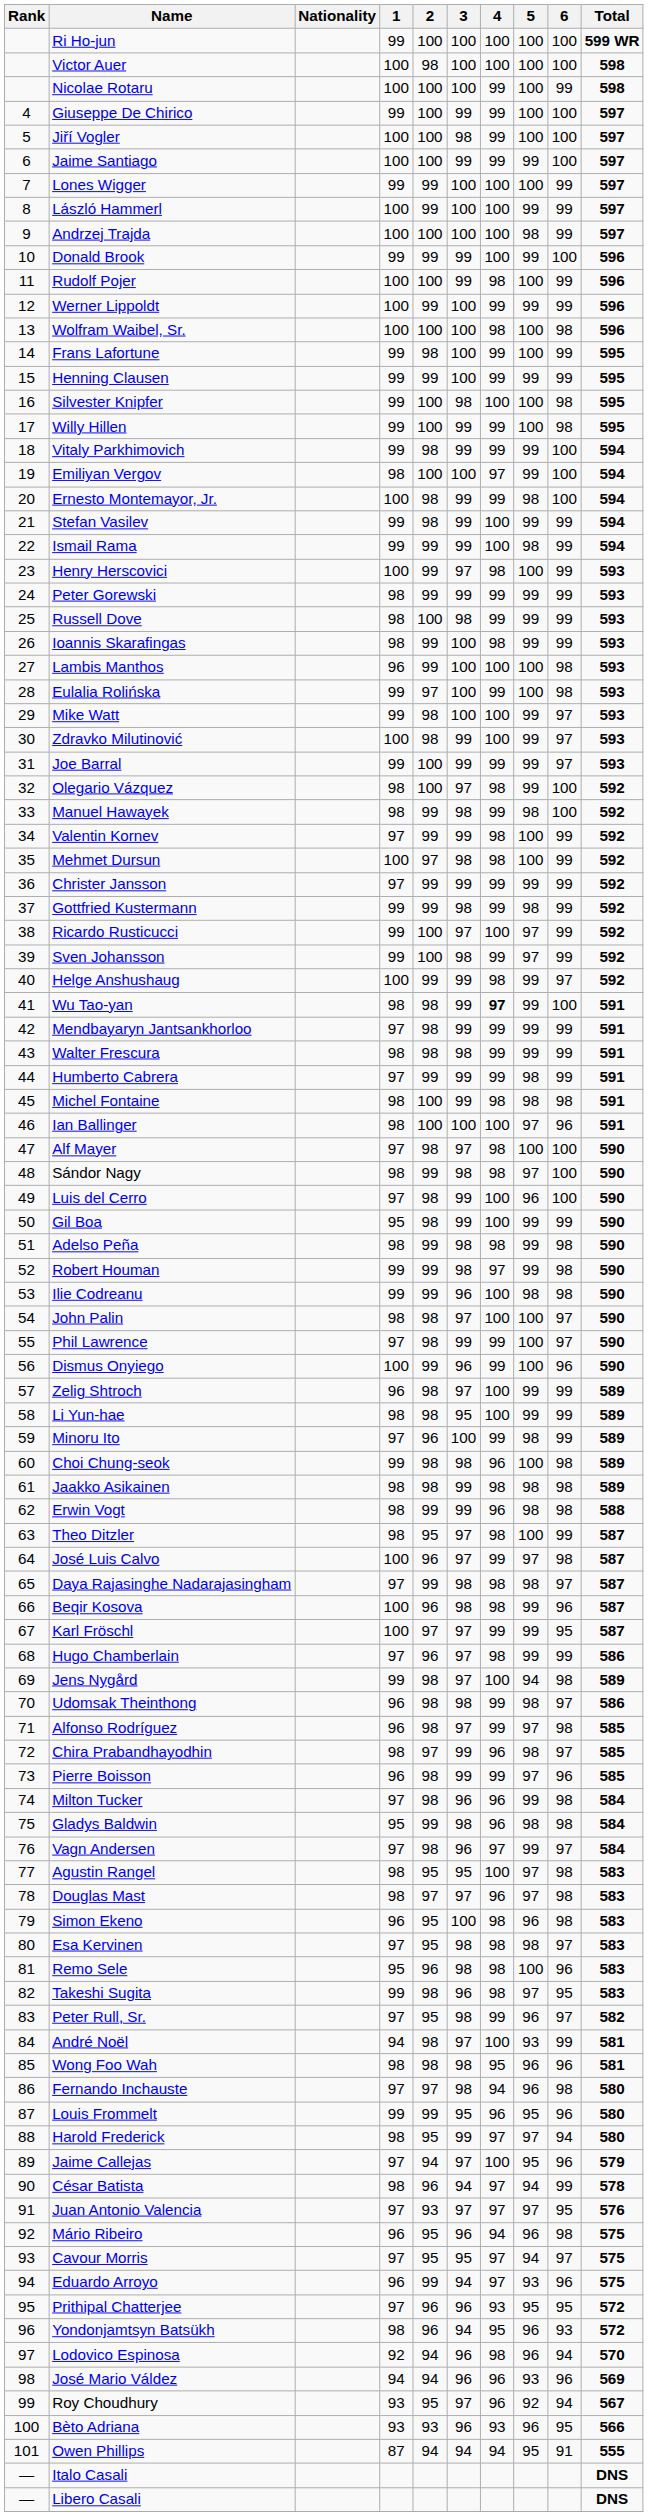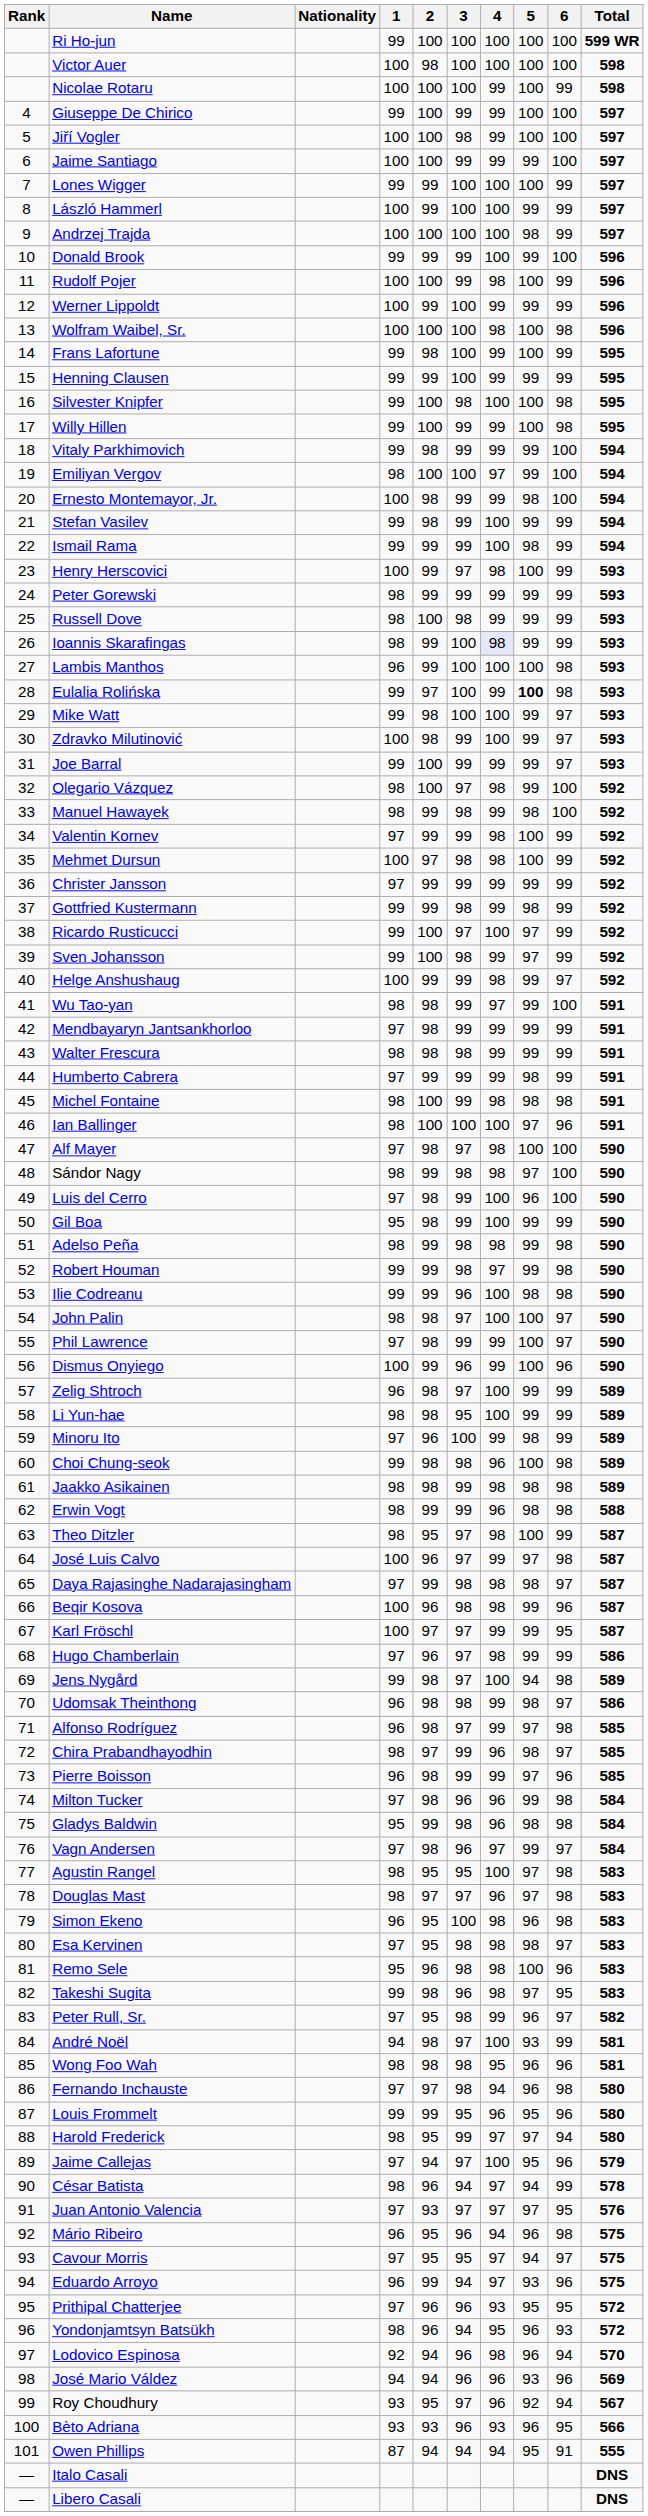(497, 643) no background -> (497, 643) lavender background
(531, 691) normal -> (531, 691) bold
(497, 1004) bold -> (497, 1004) normal
